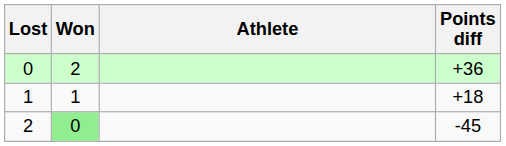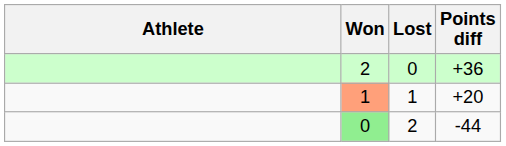columns swapped: (267, 29) <-> (28, 29)
(75, 97) no background -> (365, 97) lightsalmon background
(468, 97) +18 -> (468, 97) +20
(468, 126) -45 -> (468, 126) -44
